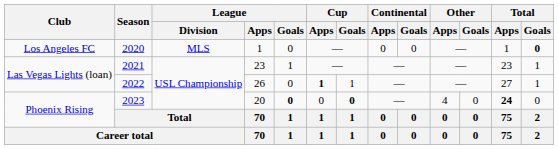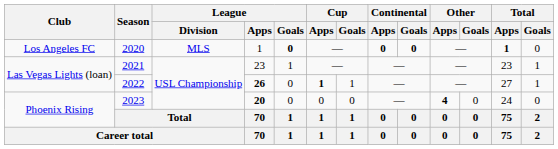(290, 48) normal -> (290, 48) bold
(383, 48) normal -> (383, 48) bold
(414, 48) normal -> (414, 48) bold
(506, 48) normal -> (506, 48) bold
(537, 48) bold -> (537, 48) normal
(260, 83) normal -> (260, 83) bold
(260, 100) normal -> (260, 100) bold
(290, 100) bold -> (290, 100) normal
(352, 100) bold -> (352, 100) normal
(445, 100) normal -> (445, 100) bold
(506, 100) bold -> (506, 100) normal
